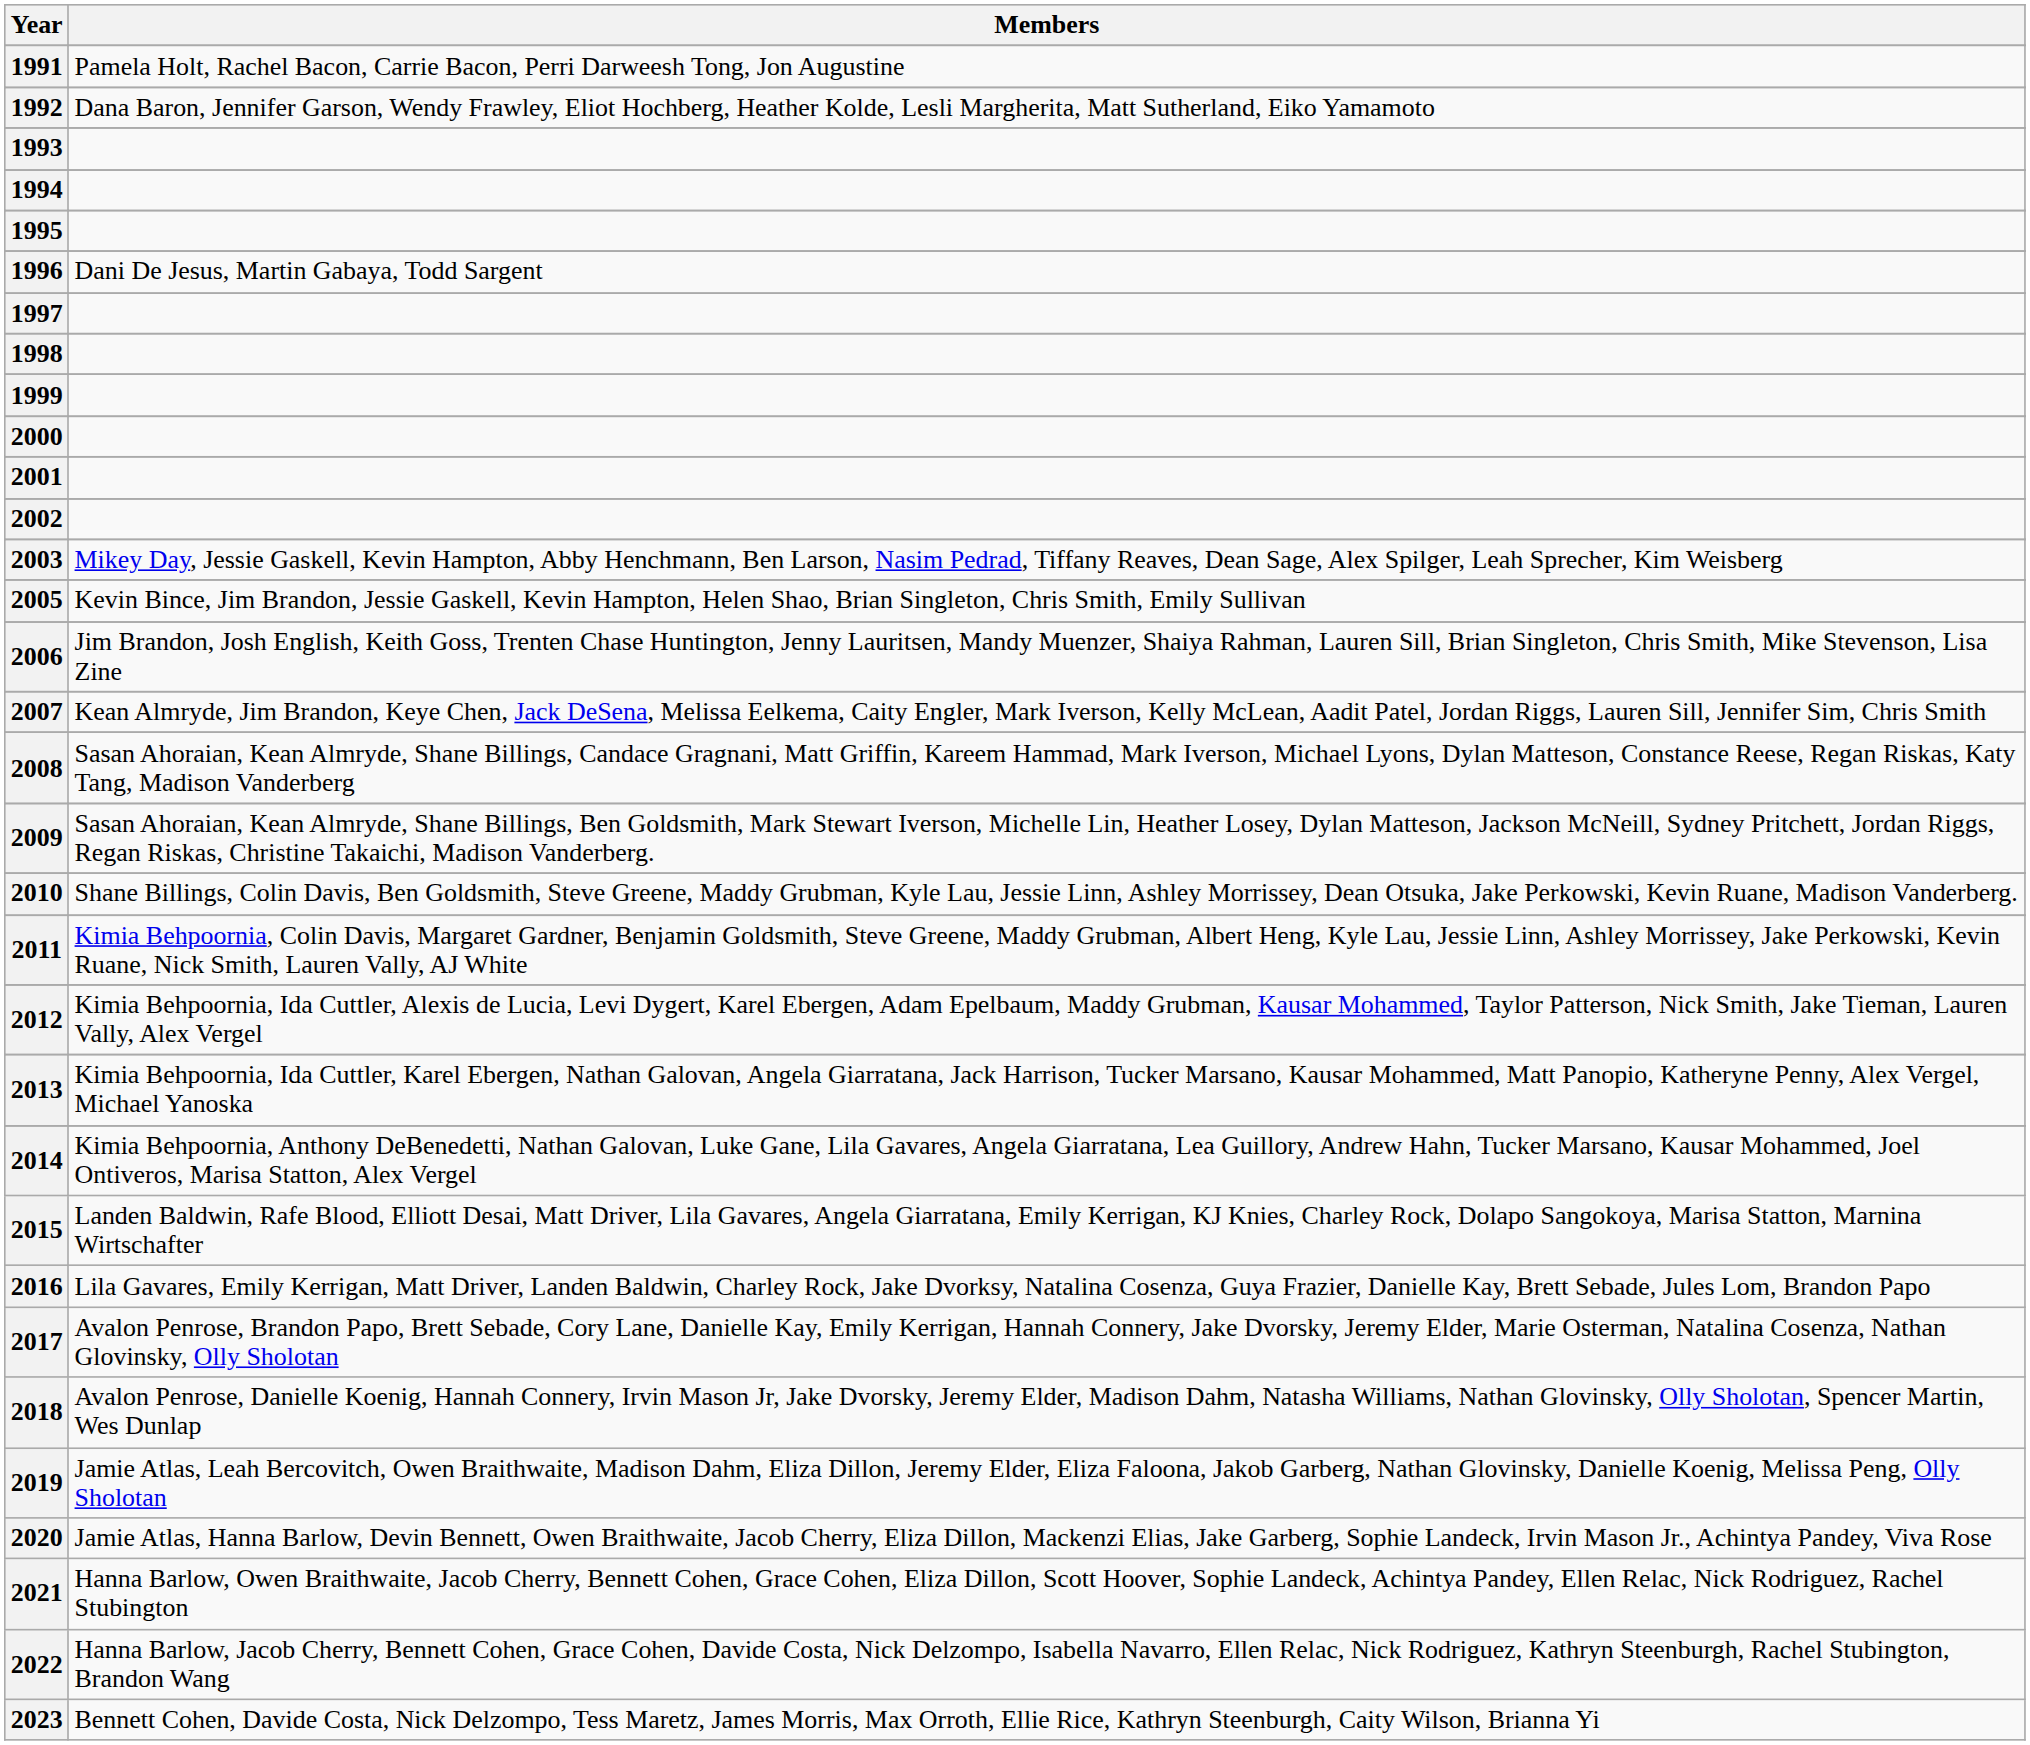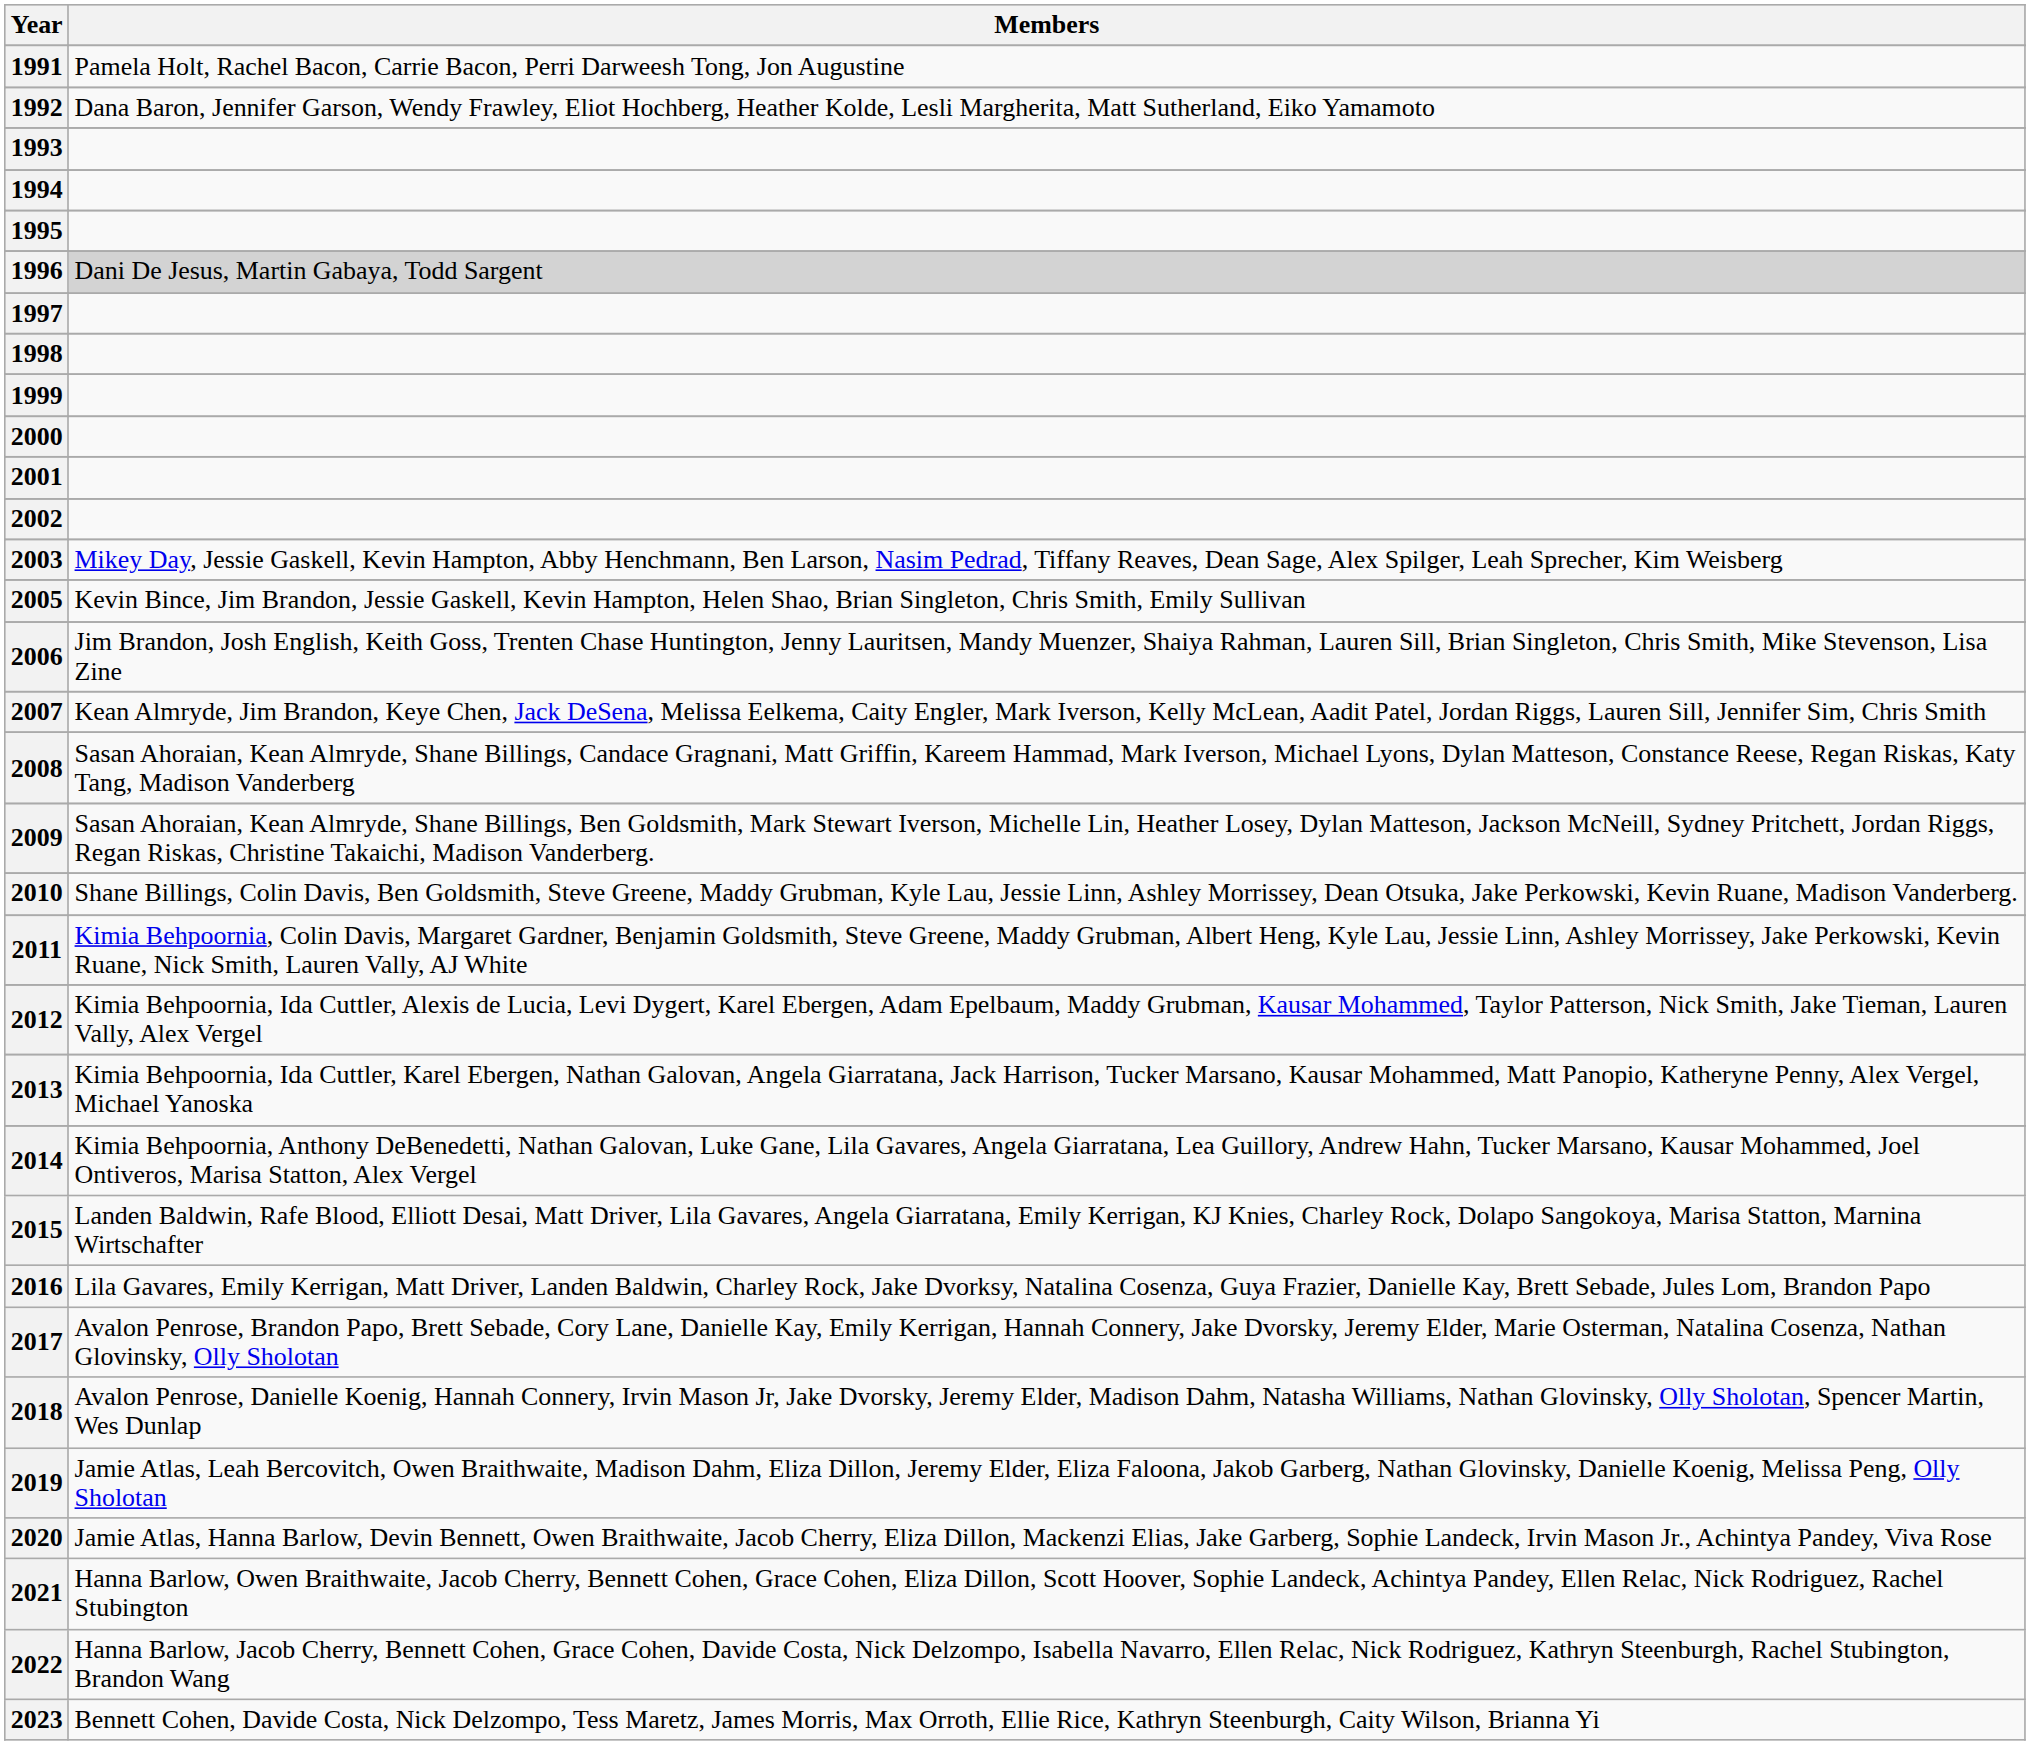(309, 271) no background -> (309, 271) lightgrey background
